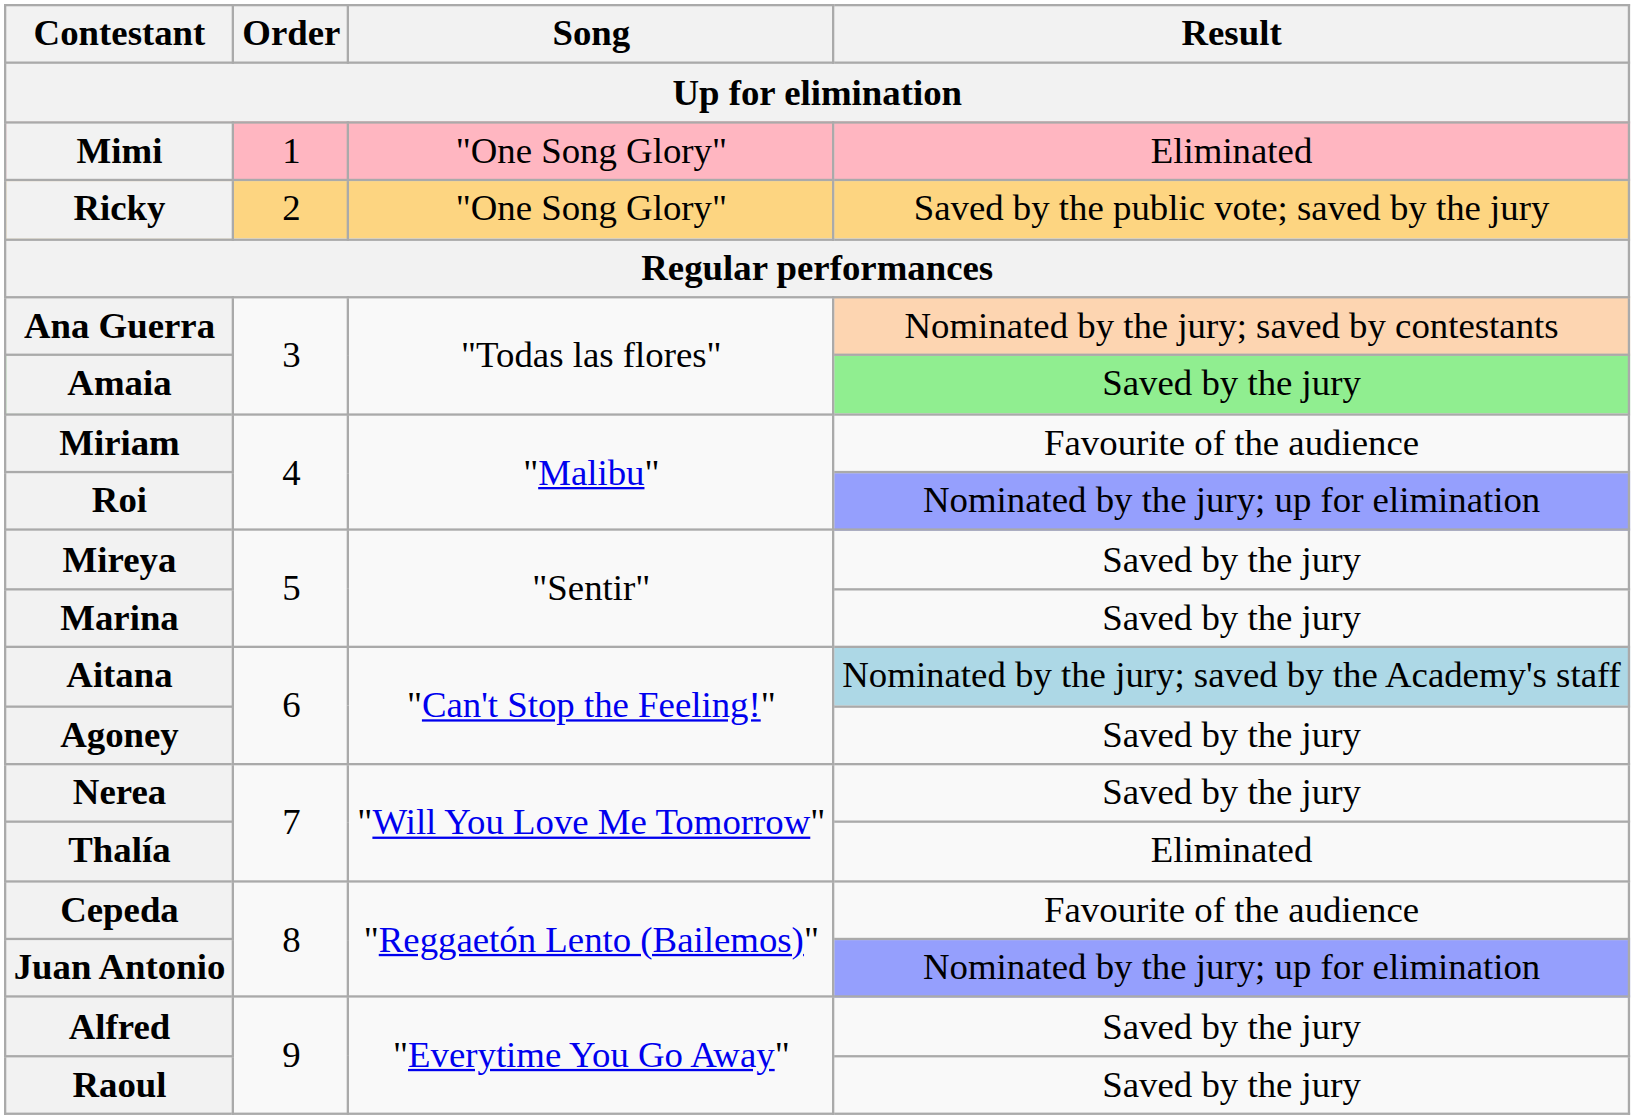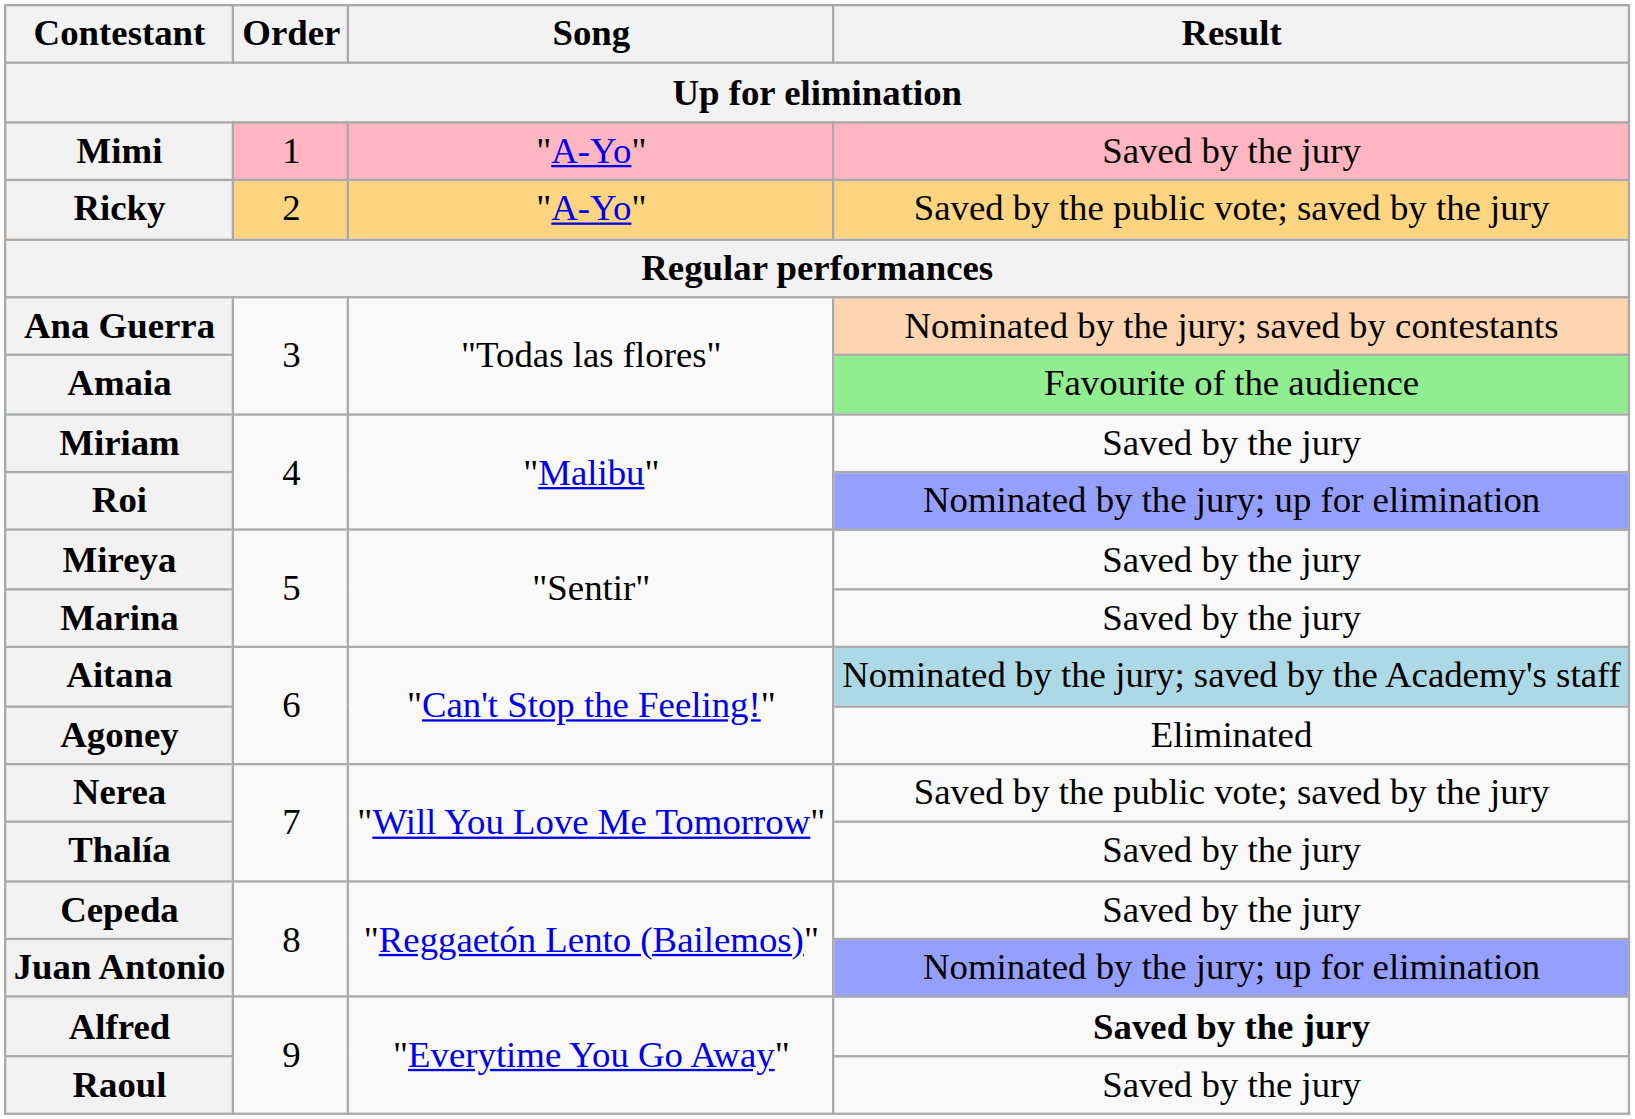(591, 150) "One Song Glory" -> (591, 150) "A-Yo"
(1232, 150) Eliminated -> (1232, 150) Saved by the jury
(591, 208) "One Song Glory" -> (591, 208) "A-Yo"
(1232, 383) Saved by the jury -> (1232, 383) Favourite of the audience
(1232, 442) Favourite of the audience -> (1232, 442) Saved by the jury
(1232, 734) Saved by the jury -> (1232, 734) Eliminated
(1232, 792) Saved by the jury -> (1232, 792) Saved by the public vote; saved by the jury
(1232, 850) Eliminated -> (1232, 850) Saved by the jury
(1232, 909) Favourite of the audience -> (1232, 909) Saved by the jury
(1232, 1025) normal -> (1232, 1025) bold
